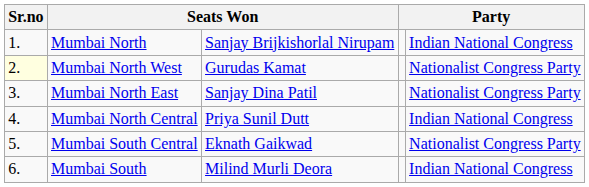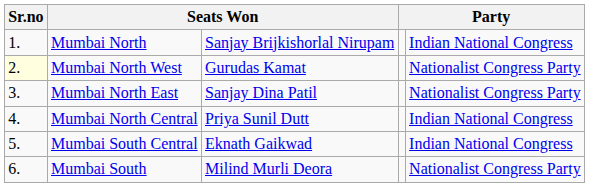(495, 144) Nationalist Congress Party -> (491, 144) Indian National Congress
(491, 169) Indian National Congress -> (495, 169) Nationalist Congress Party
